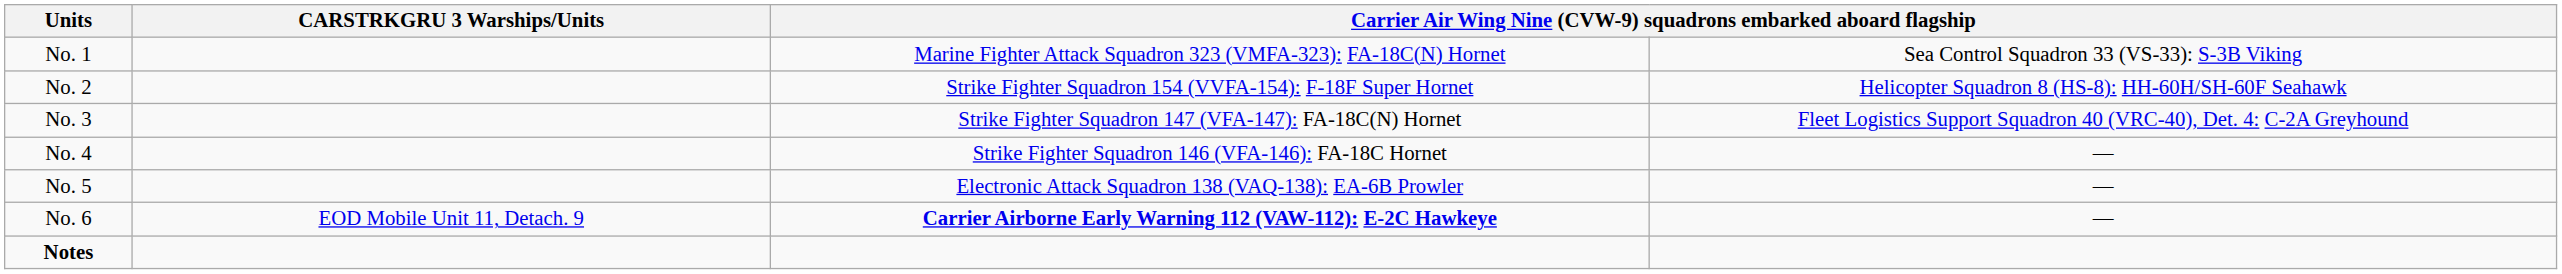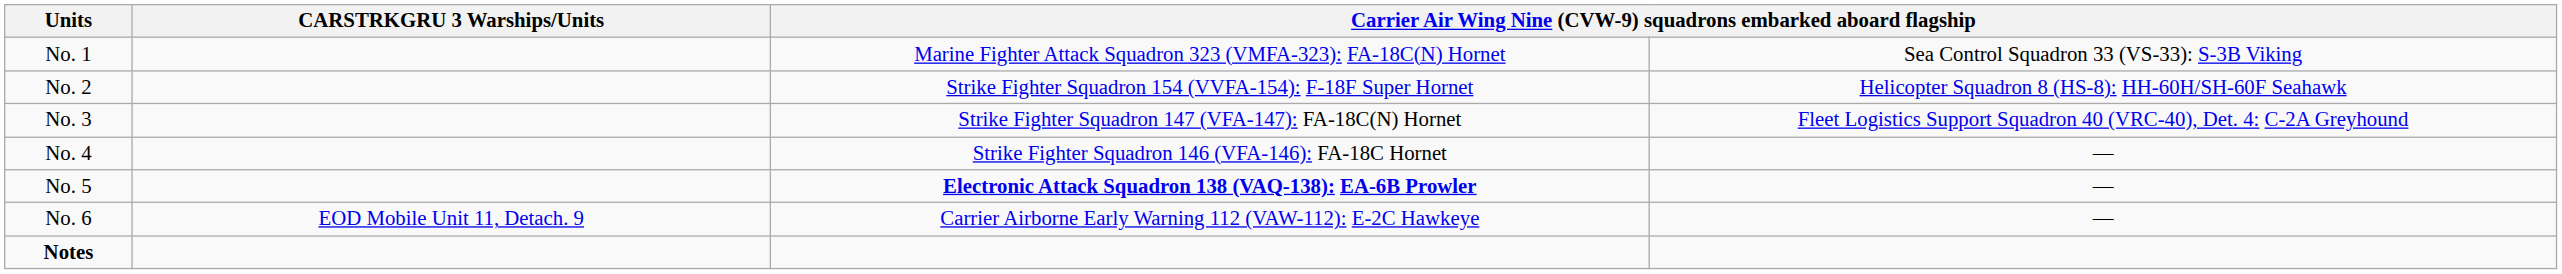(1210, 185) normal -> (1210, 185) bold
(1210, 218) bold -> (1210, 218) normal
